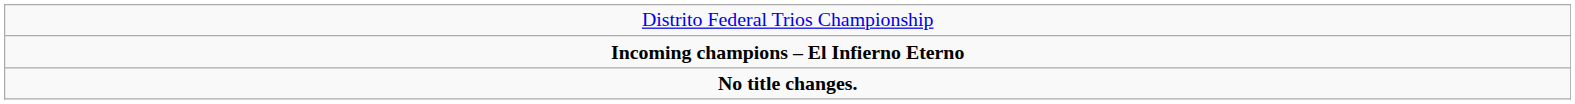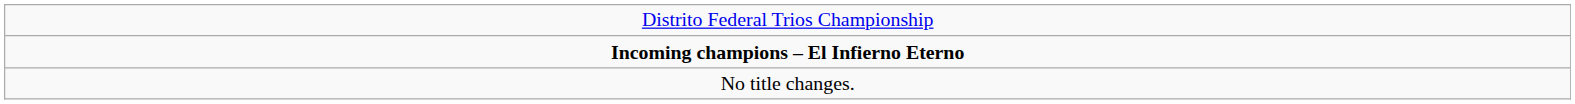(788, 83) bold -> (788, 83) normal
